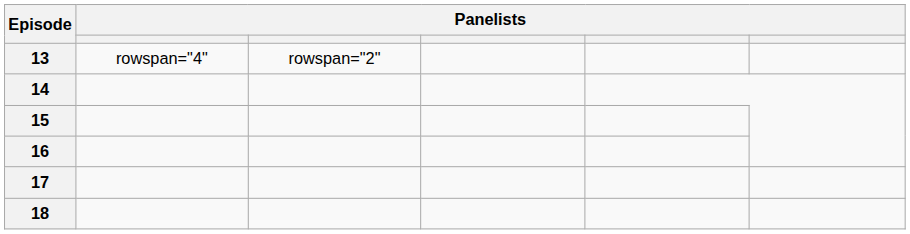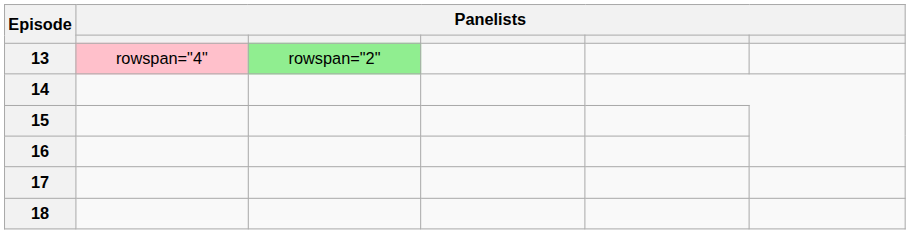(162, 59) no background -> (162, 59) pink background
(334, 59) no background -> (334, 59) lightgreen background
